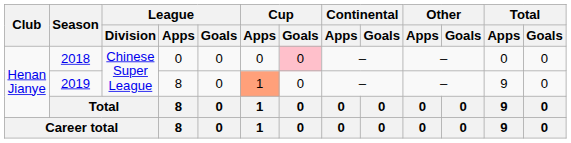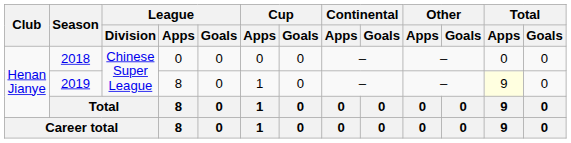(300, 58) pink background -> (300, 58) no background
(260, 83) lightsalmon background -> (260, 83) no background
(504, 83) no background -> (504, 83) lightyellow background
